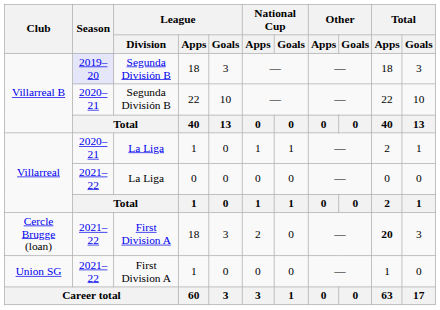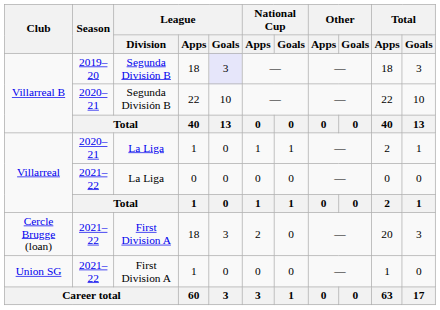(93, 68) lavender background -> (93, 68) no background
(226, 68) no background -> (226, 68) lavender background
(387, 234) bold -> (387, 234) normal
